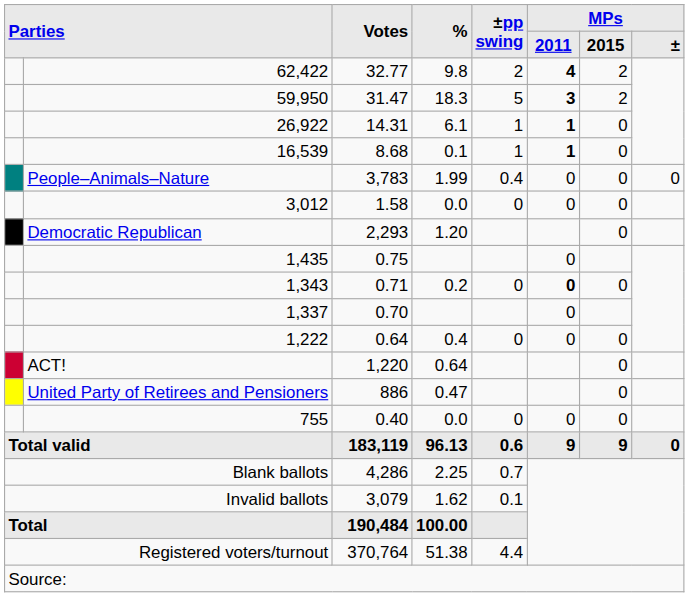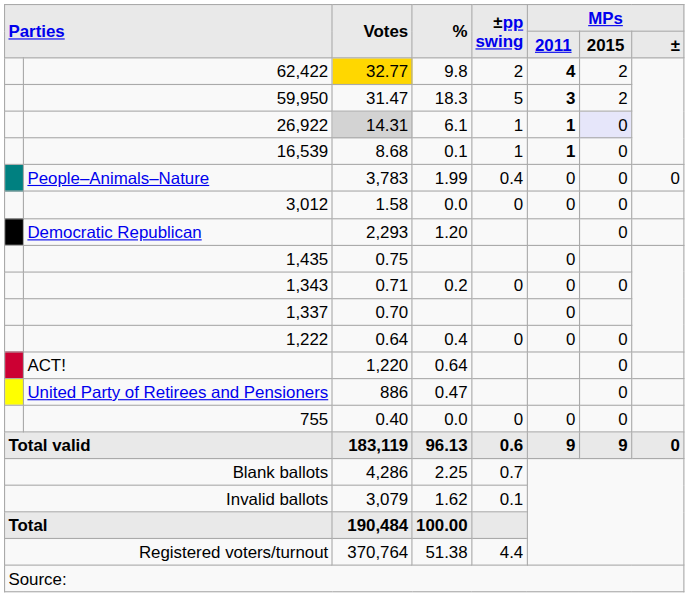(387, 72) no background -> (387, 72) gold background
(387, 125) no background -> (387, 125) lightgrey background
(623, 125) no background -> (623, 125) lavender background
(571, 285) bold -> (571, 285) normal
